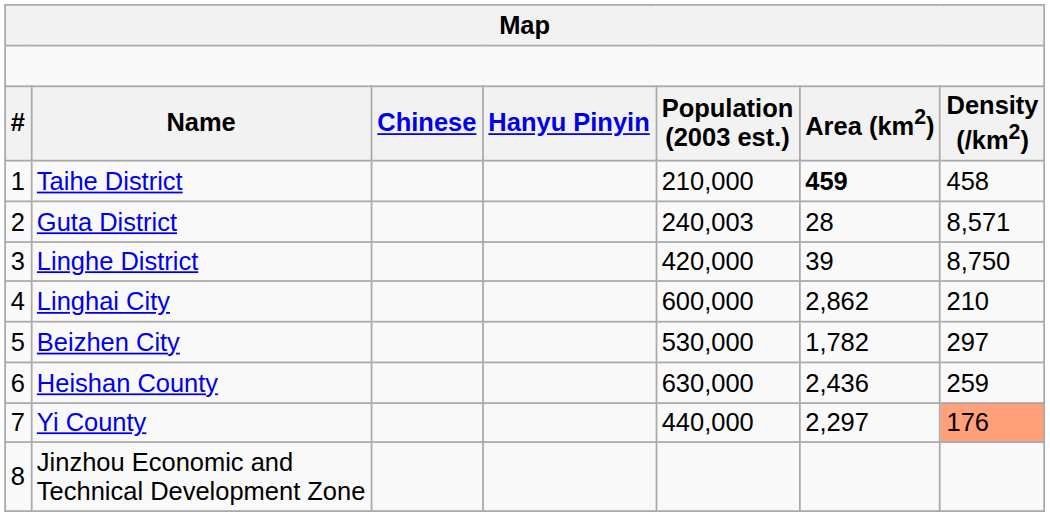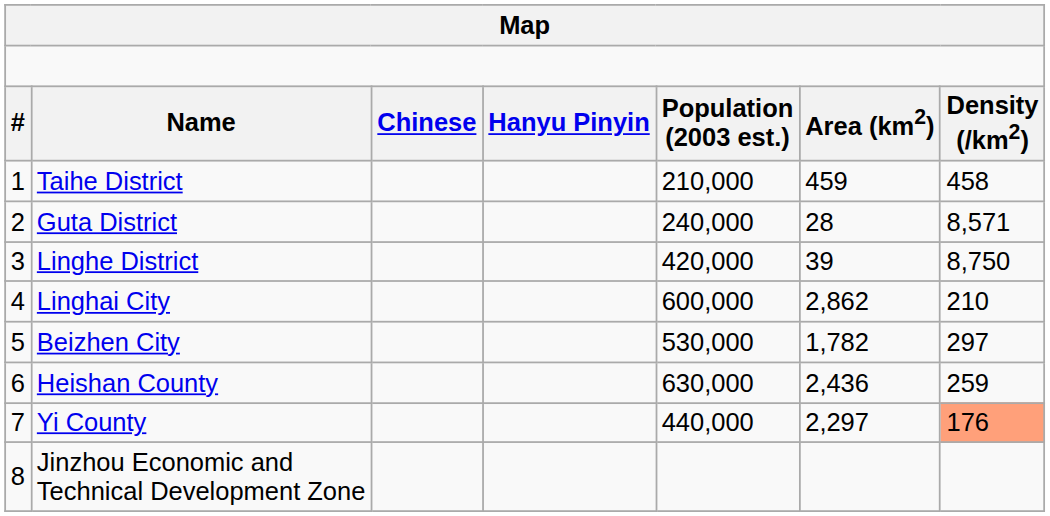(826, 181) bold -> (826, 181) normal
(708, 221) 240,003 -> (708, 221) 240,000
